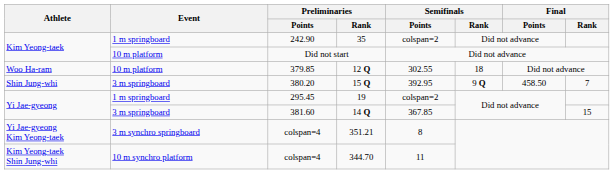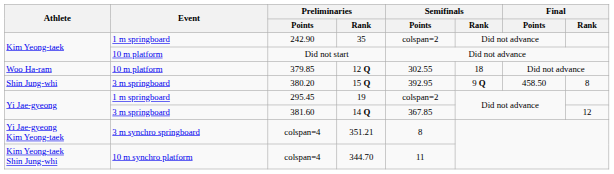(587, 83) 7 -> (587, 83) 8
(587, 112) 15 -> (587, 112) 12
